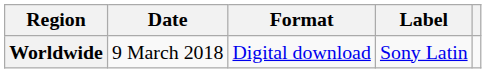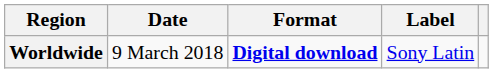(302, 51) normal -> (305, 51) bold
